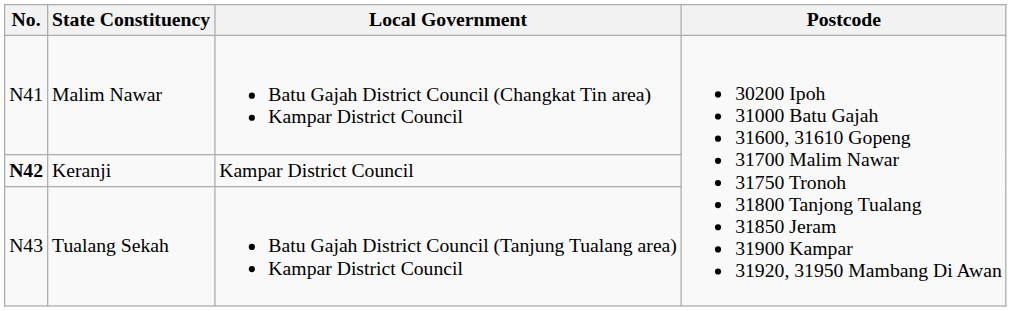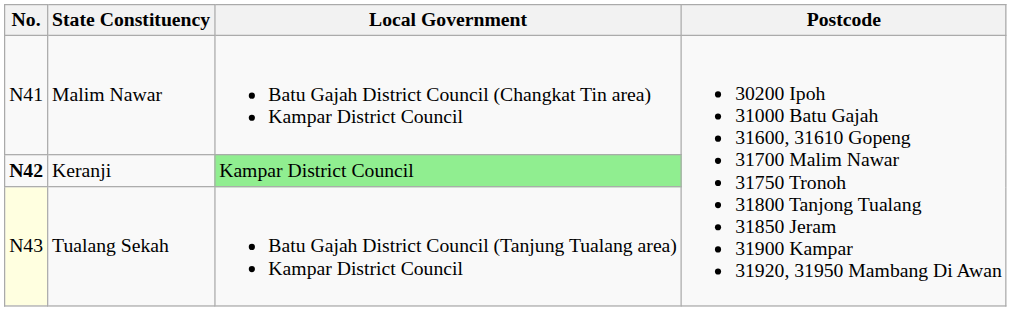(316, 170) no background -> (316, 170) lightgreen background
(26, 246) no background -> (26, 246) lightyellow background
